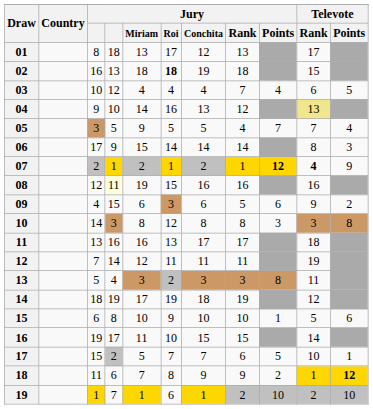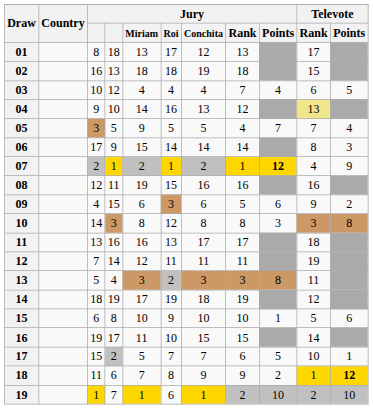(171, 71) bold -> (171, 71) normal
(314, 166) bold -> (314, 166) normal
(114, 185) lightyellow background -> (114, 185) no background
